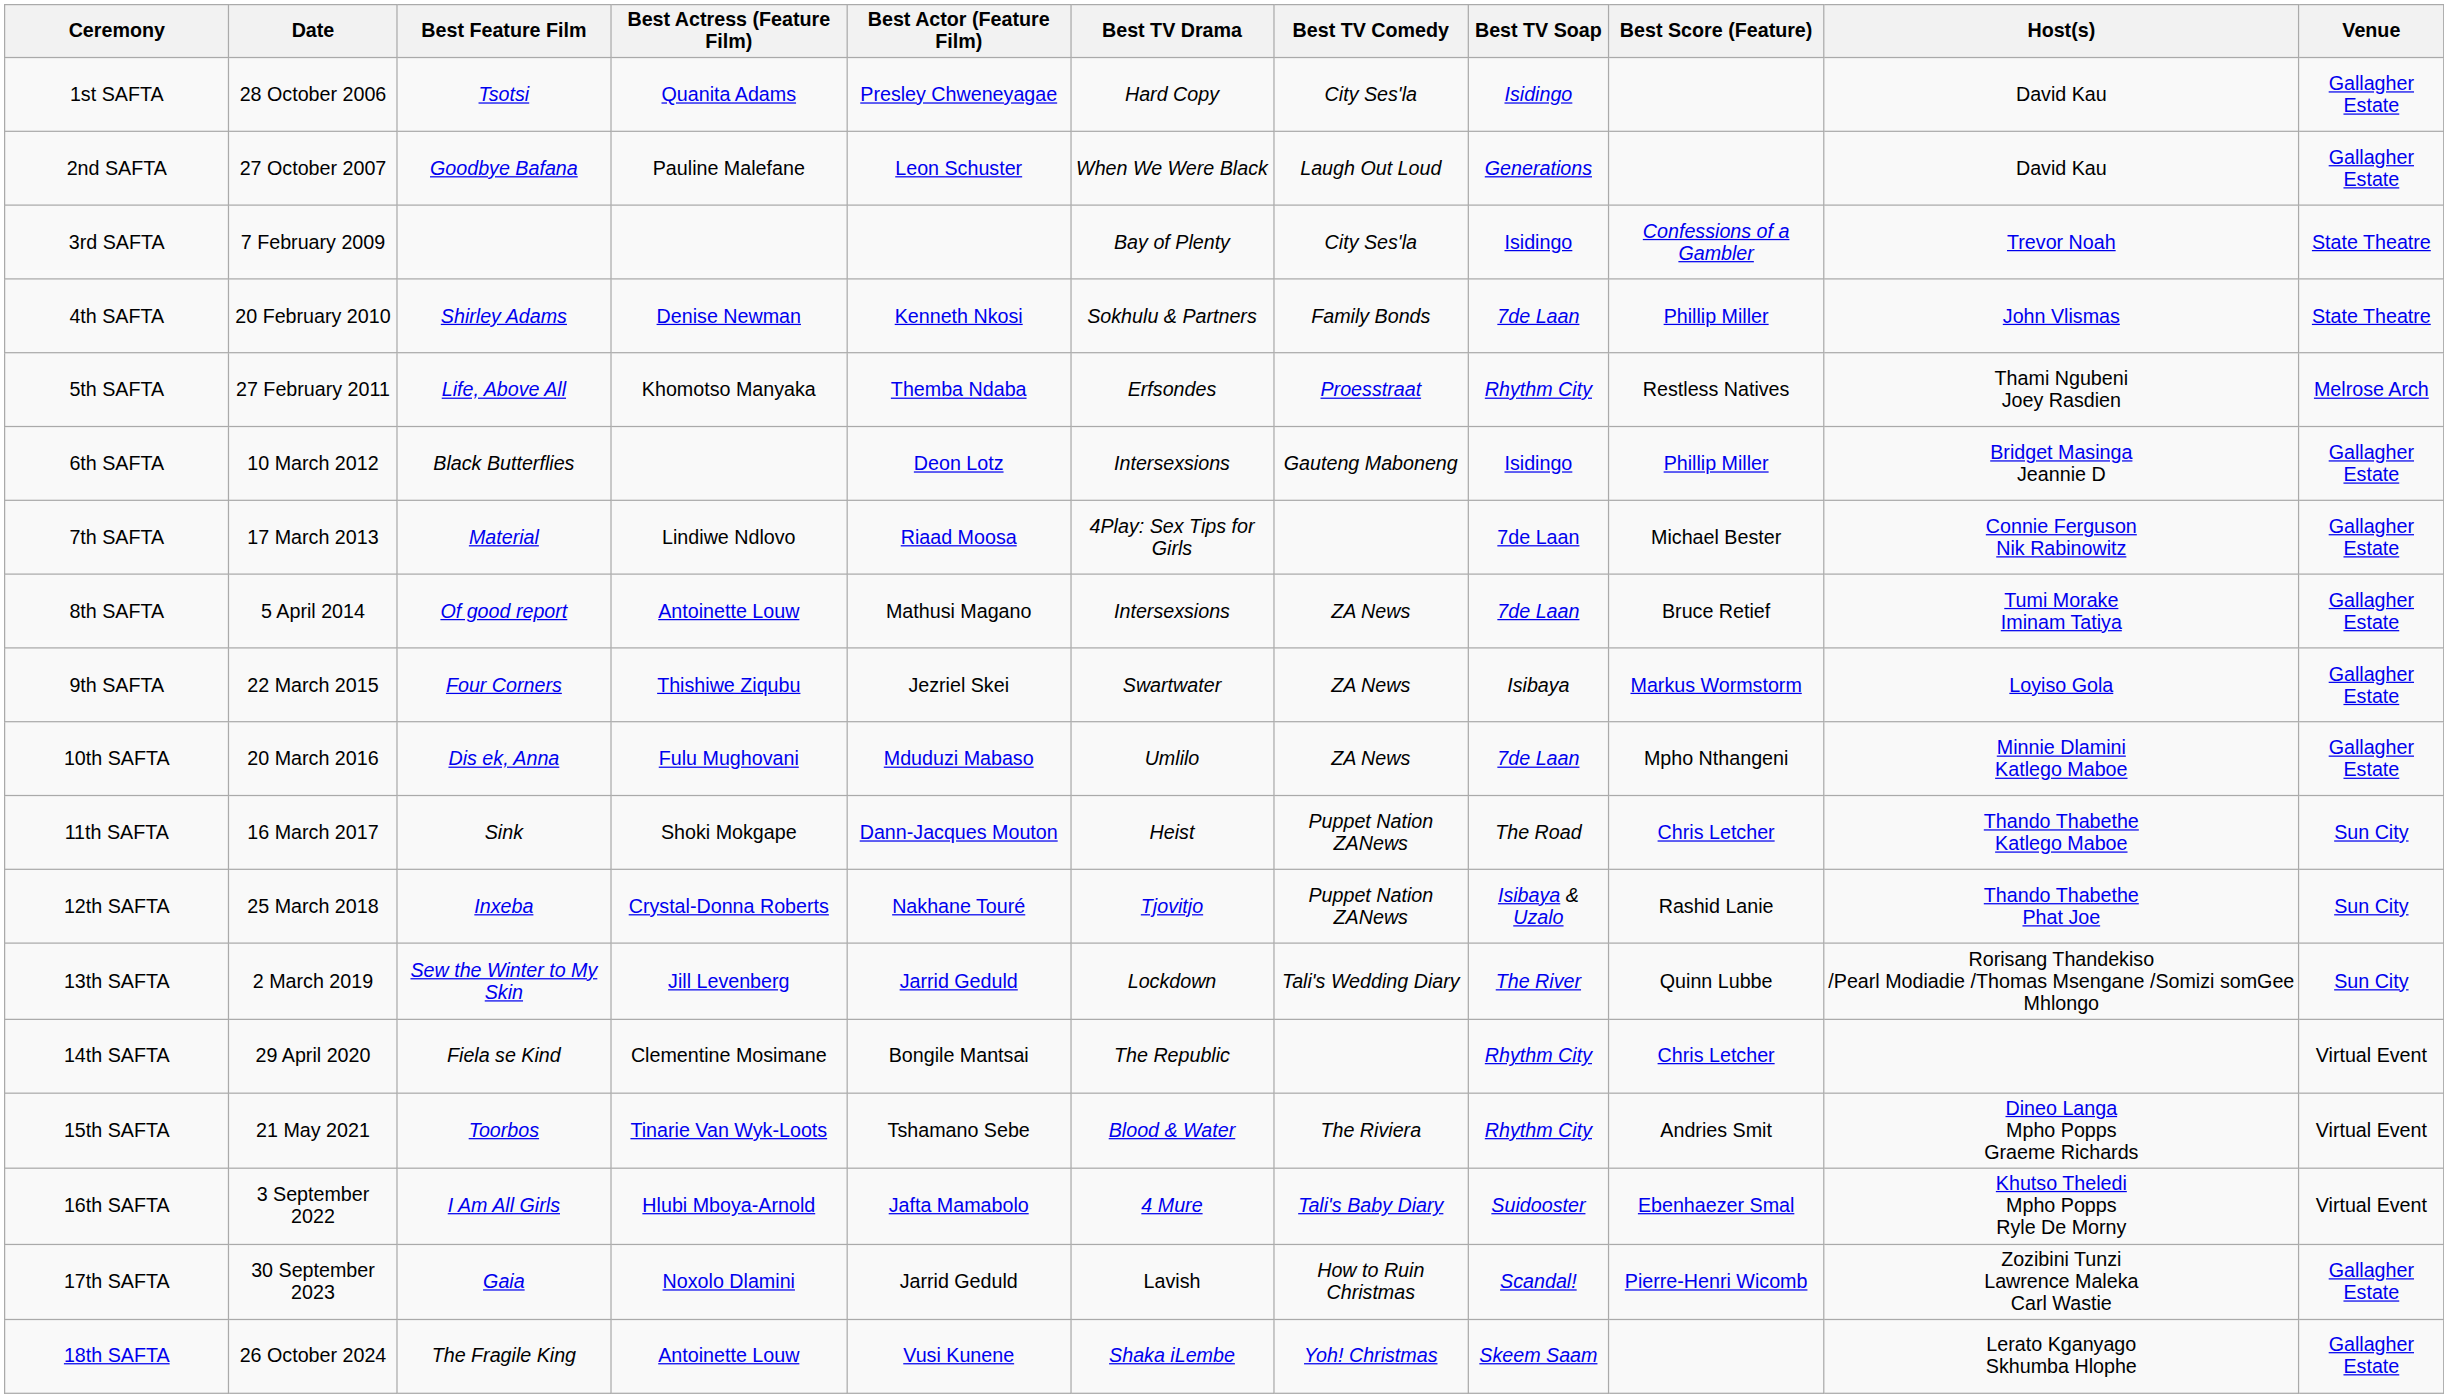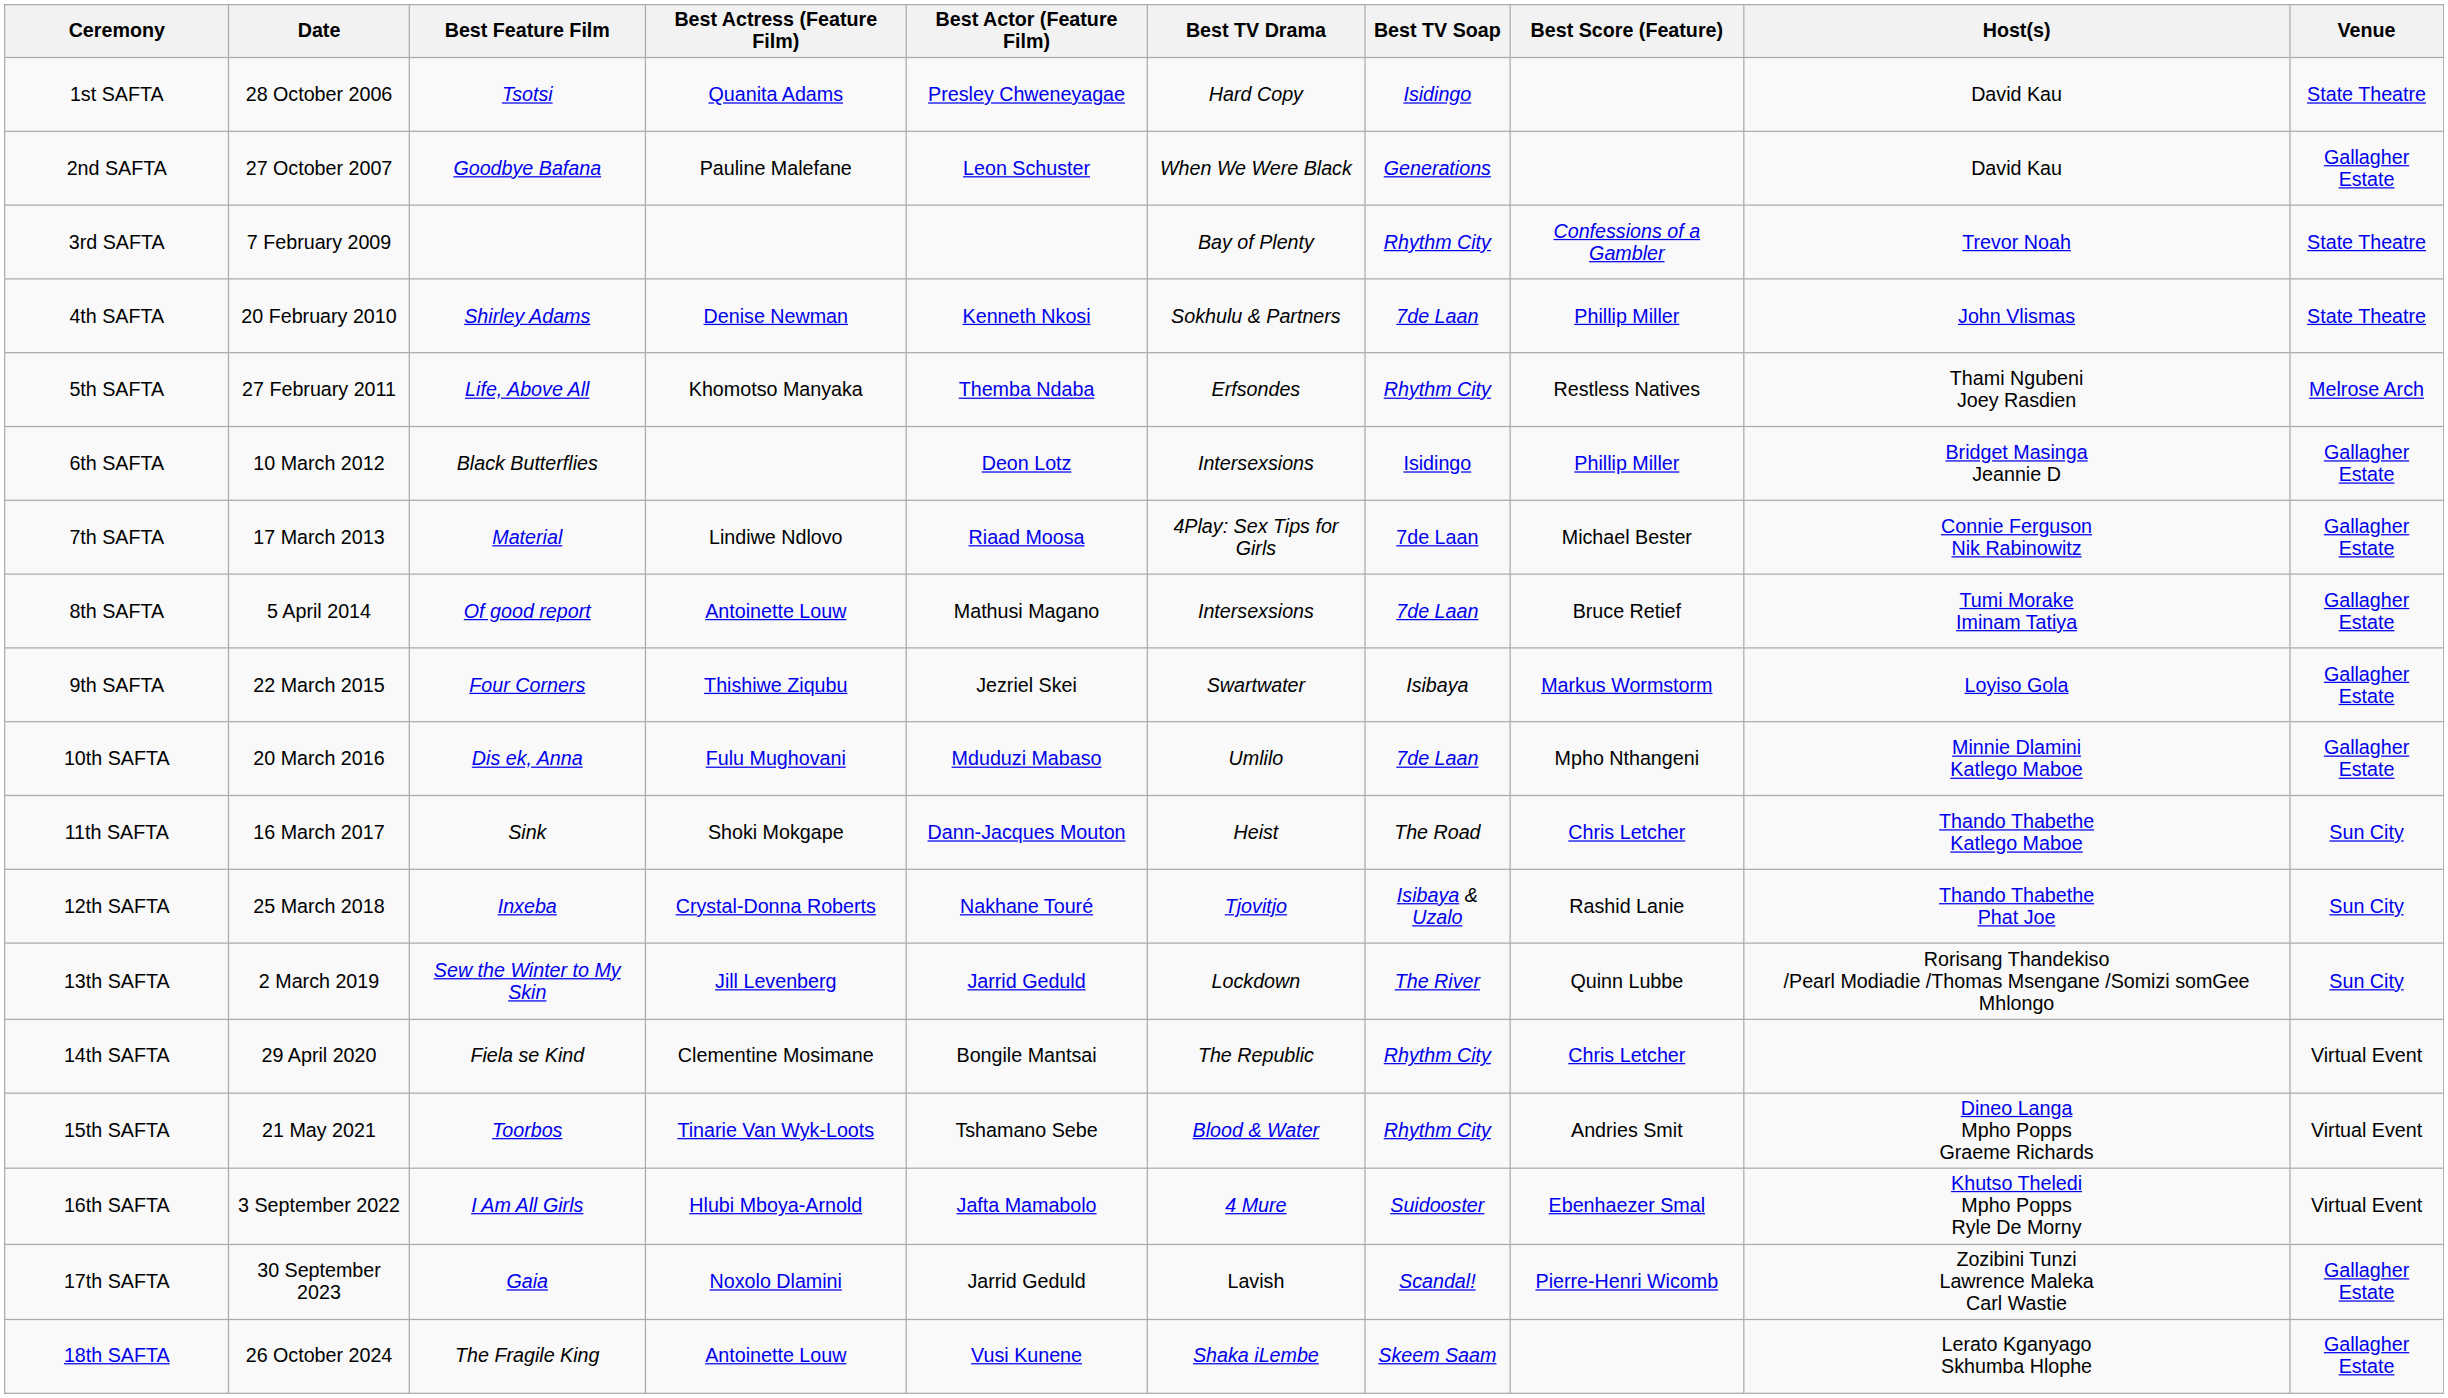- column: (1371, 31)
(2371, 94) Gallagher Estate -> (2367, 94) State Theatre
(1538, 242) Isidingo -> (1437, 242) Rhythm City
